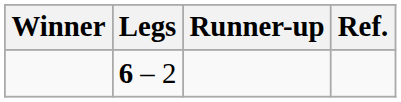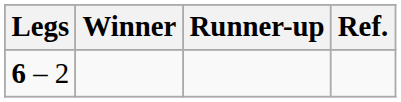columns swapped: (58, 27) <-> (147, 27)
